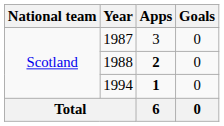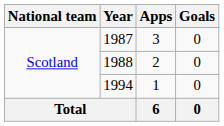(156, 62) bold -> (156, 62) normal
(156, 86) bold -> (156, 86) normal
